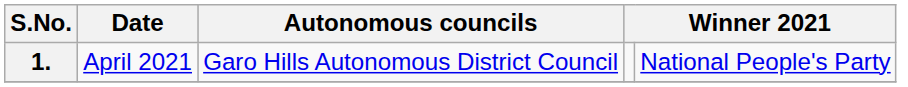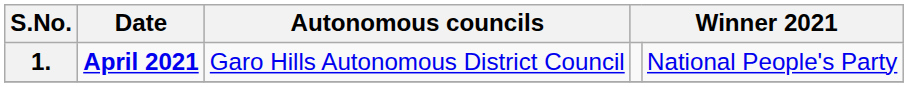(138, 61) normal -> (141, 61) bold
